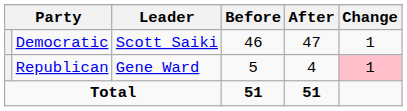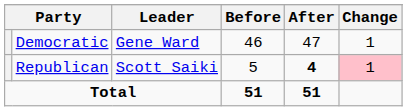(167, 42) Scott Saiki -> (158, 42) Gene Ward
(158, 68) Gene Ward -> (167, 68) Scott Saiki
(312, 68) normal -> (312, 68) bold
